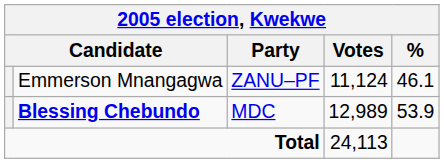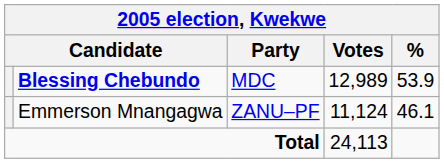rows swapped: (109, 111) <-> (120, 81)
